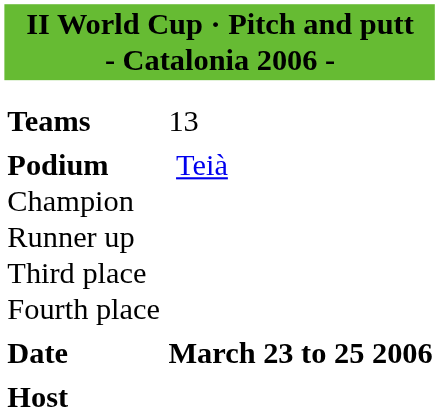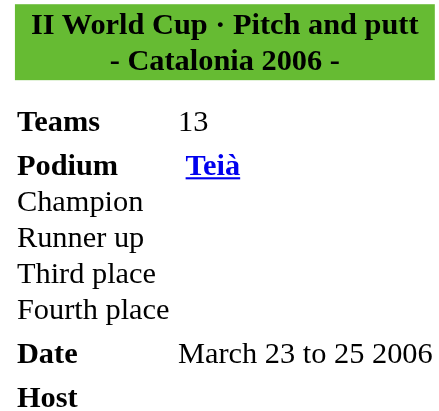(198, 165) normal -> (209, 165) bold
(301, 352) bold -> (305, 352) normal
